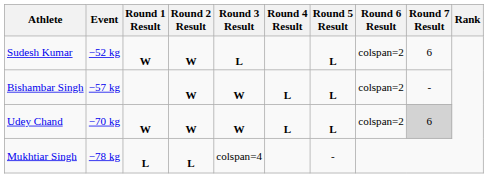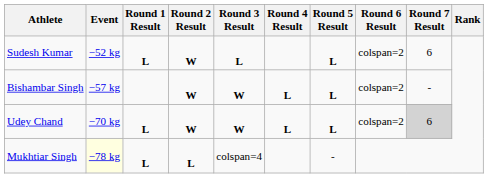(145, 61) W -> (145, 61) L
(145, 130) W -> (145, 130) L
(104, 156) no background -> (104, 156) lightyellow background
